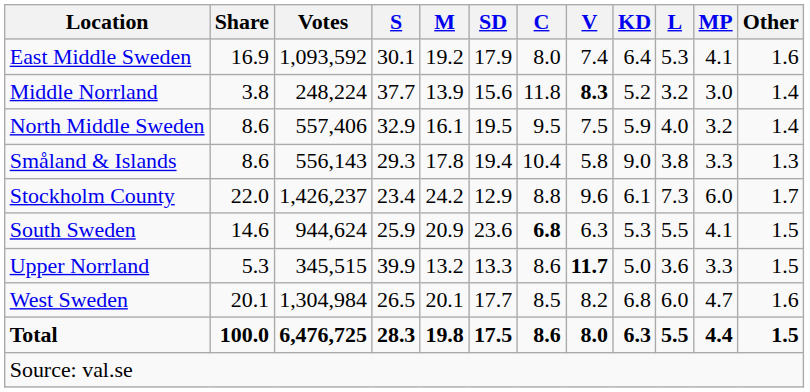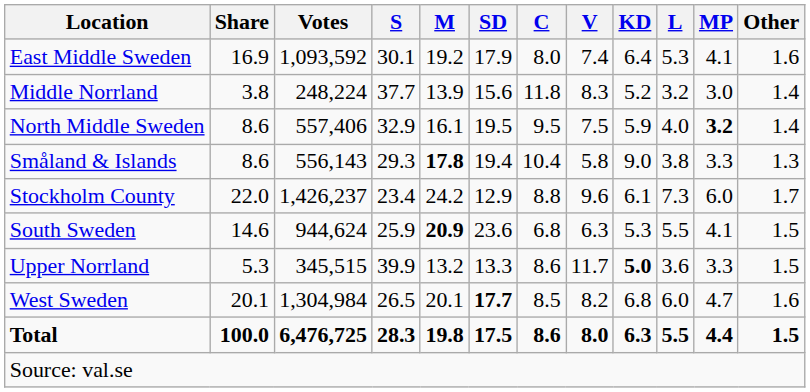(594, 91) bold -> (595, 91) normal
(719, 126) normal -> (719, 126) bold
(445, 160) normal -> (445, 160) bold
(445, 230) normal -> (445, 230) bold
(547, 230) bold -> (547, 230) normal
(589, 265) bold -> (590, 265) normal
(637, 265) normal -> (638, 265) bold
(493, 299) normal -> (493, 299) bold
